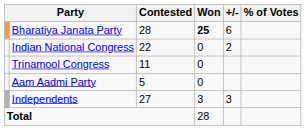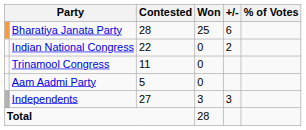(203, 30) bold -> (203, 30) normal
